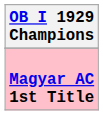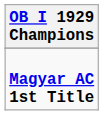(52, 88) pink background -> (52, 88) no background
